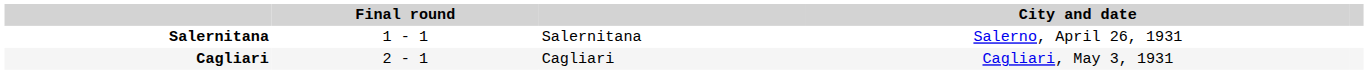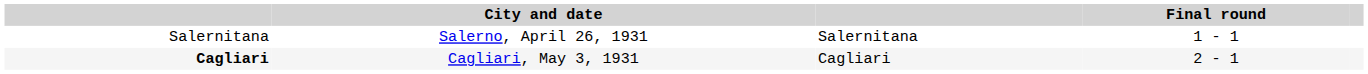columns swapped: (405, 15) <-> (1078, 15)
(219, 37) bold -> (219, 37) normal
